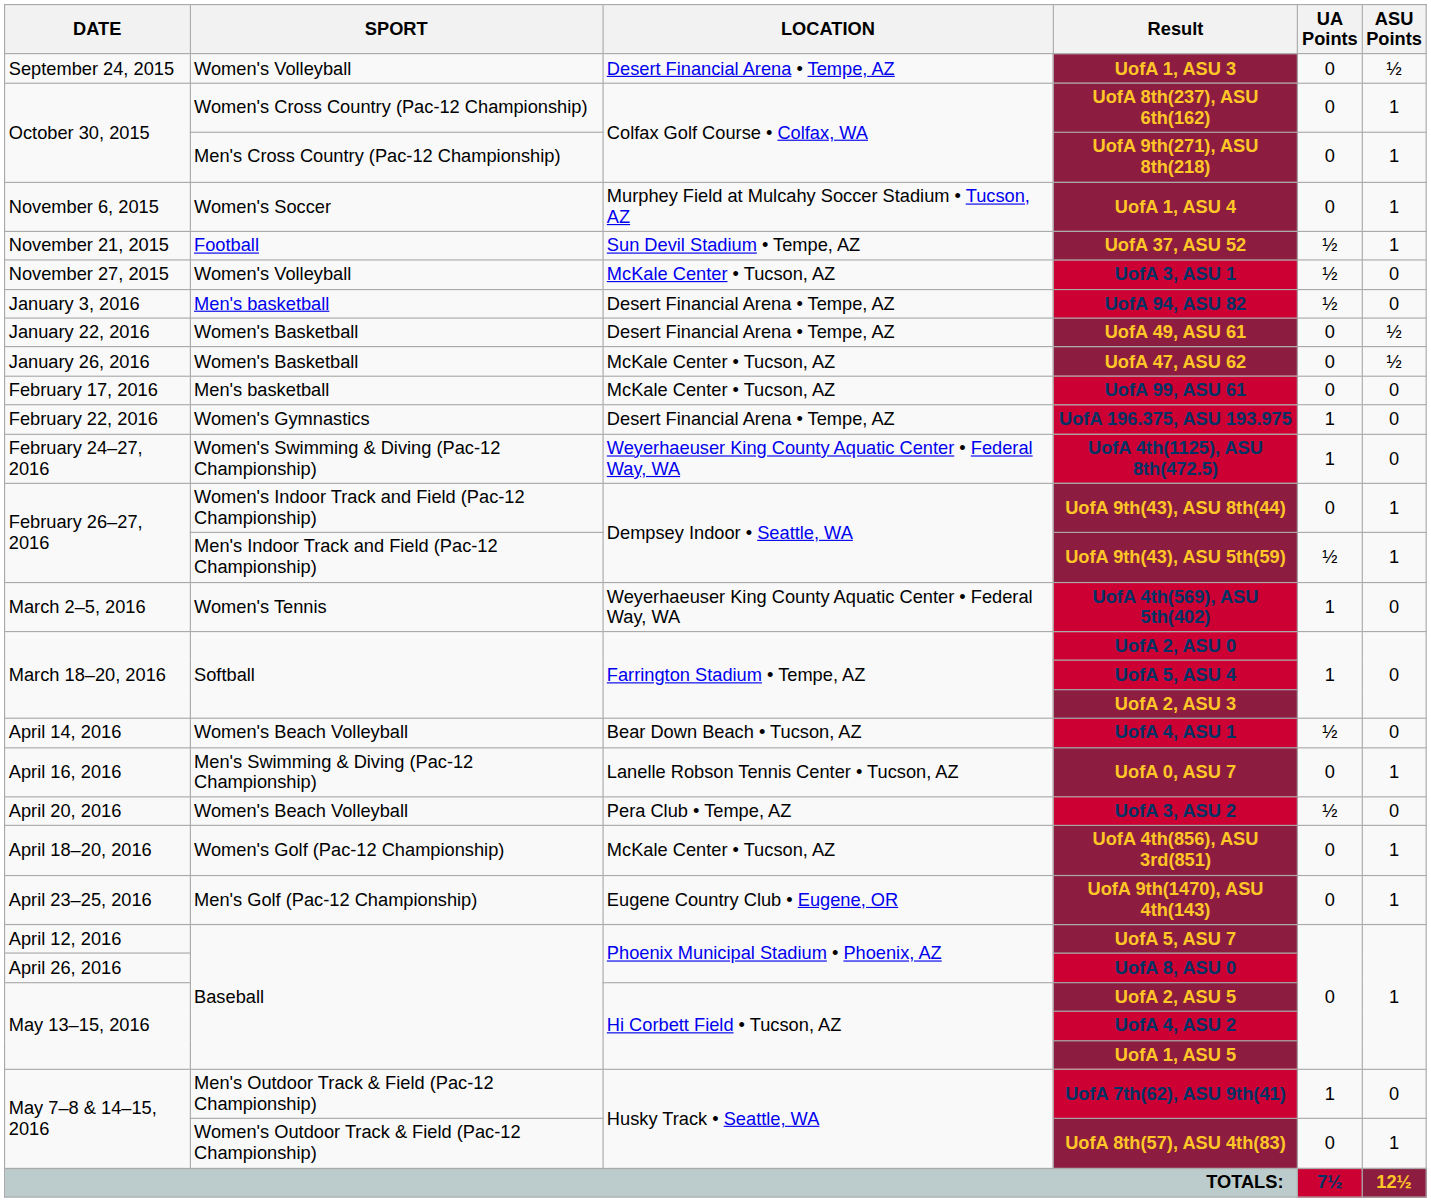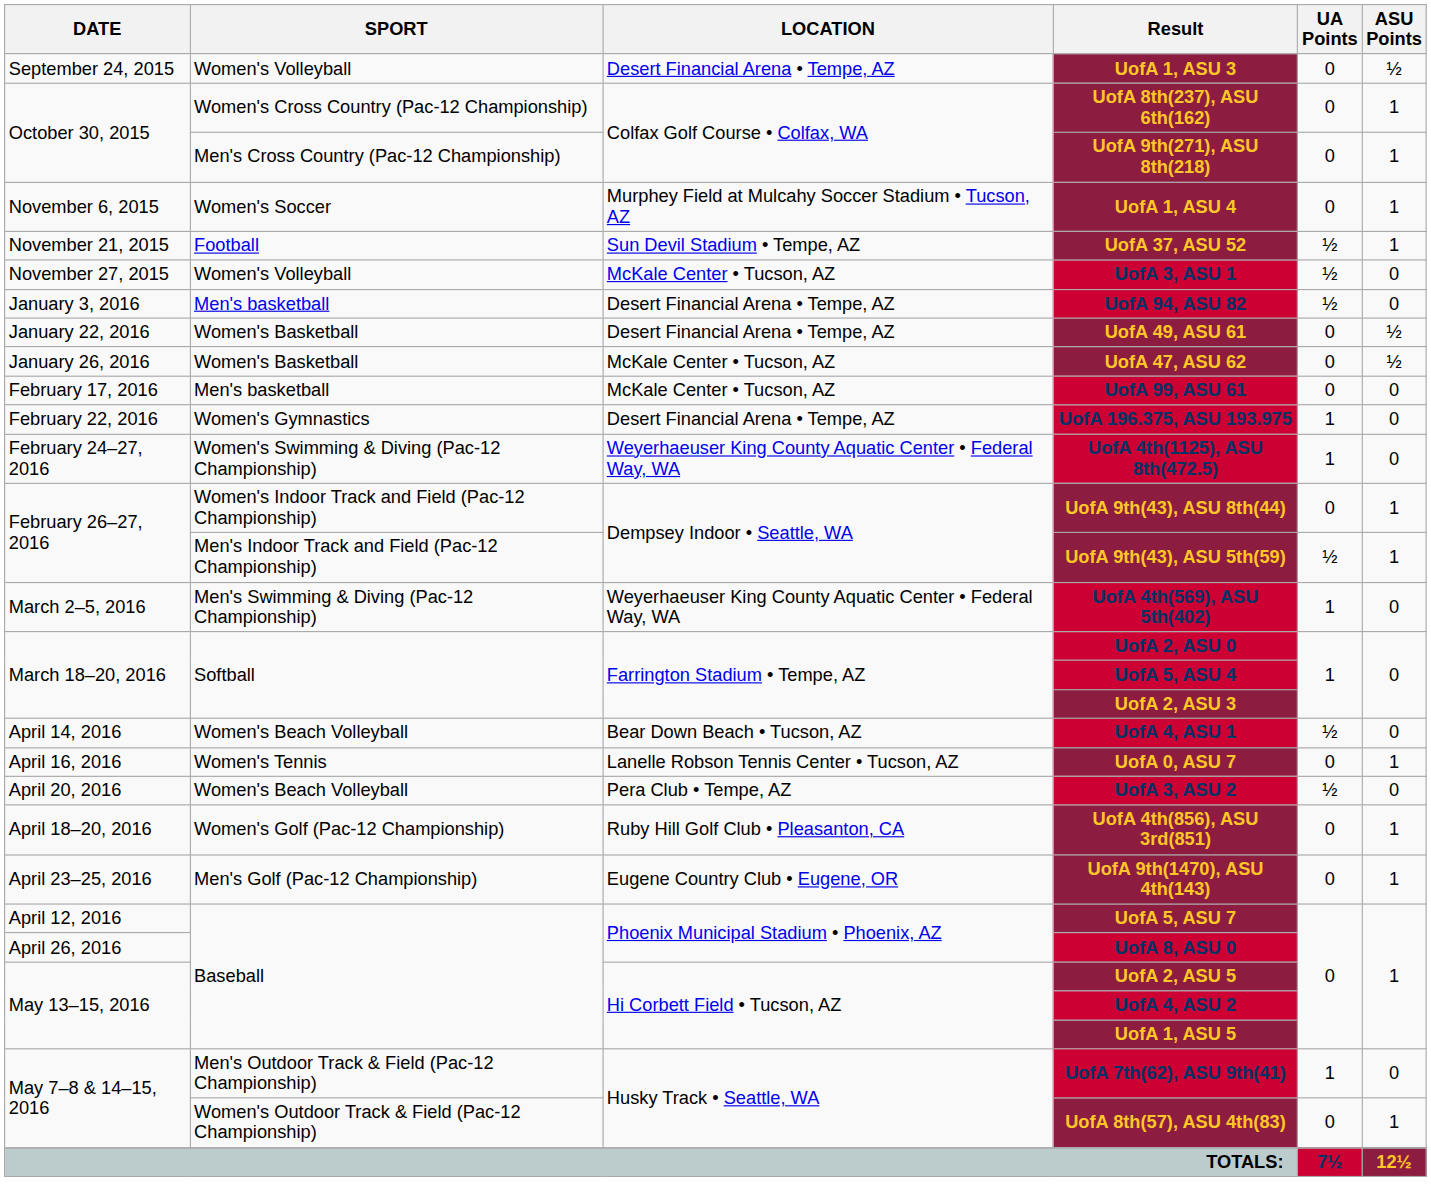(260, 606) Women's Tennis -> (334, 606) Men's Swimming & Diving (Pac-12 Championship)
(334, 771) Men's Swimming & Diving (Pac-12 Championship) -> (260, 761) Women's Tennis
(721, 850) McKale Center • Tucson, AZ -> (756, 829) Ruby Hill Golf Club • Pleasanton, CA
